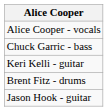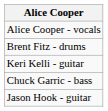(50, 47) Chuck Garric - bass -> (46, 47) Brent Fitz - drums
(46, 81) Brent Fitz - drums -> (50, 81) Chuck Garric - bass
